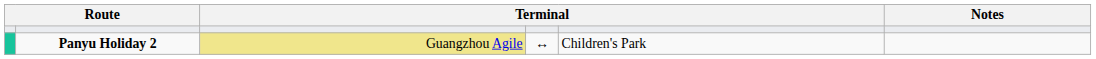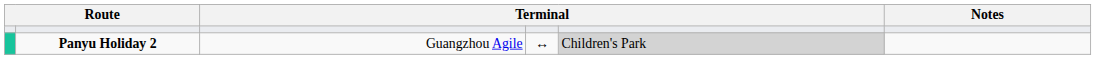(474, 43) khaki background -> (474, 43) no background
(604, 43) no background -> (604, 43) lightgrey background
